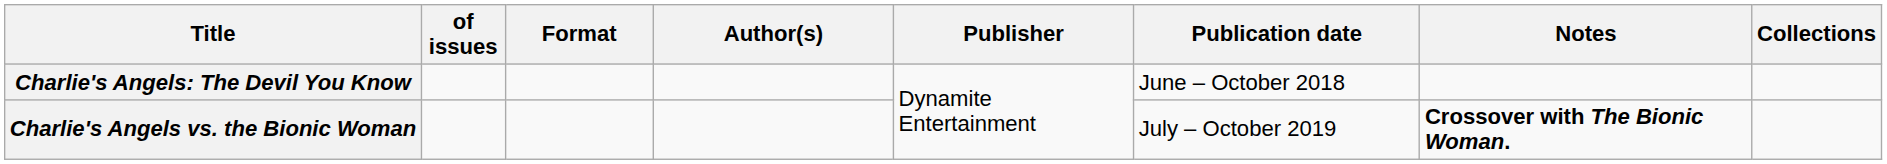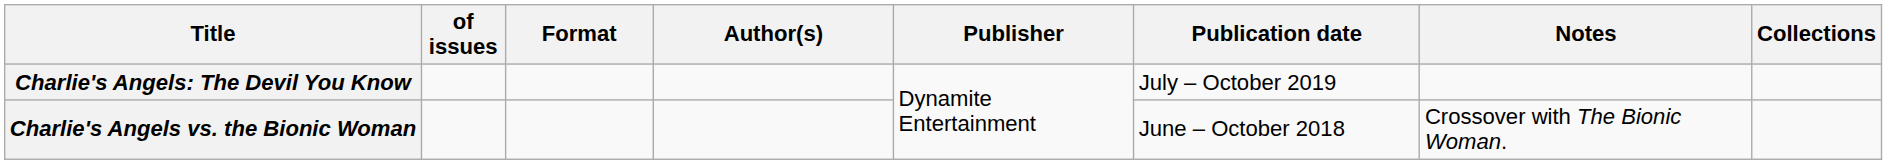(1242, 81) June – October 2018 -> (1238, 81) July – October 2019
(1238, 129) July – October 2019 -> (1242, 129) June – October 2018
(1564, 129) bold -> (1553, 129) normal
